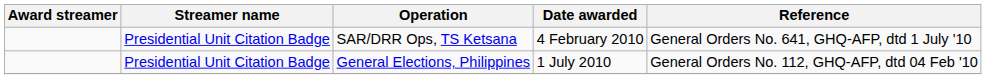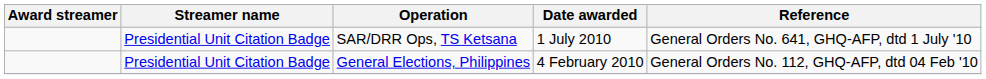(590, 39) 4 February 2010 -> (574, 39) 1 July 2010
(574, 62) 1 July 2010 -> (590, 62) 4 February 2010
